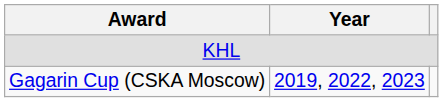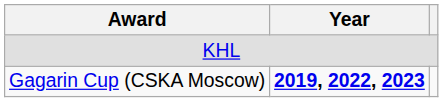(349, 81) normal -> (349, 81) bold
